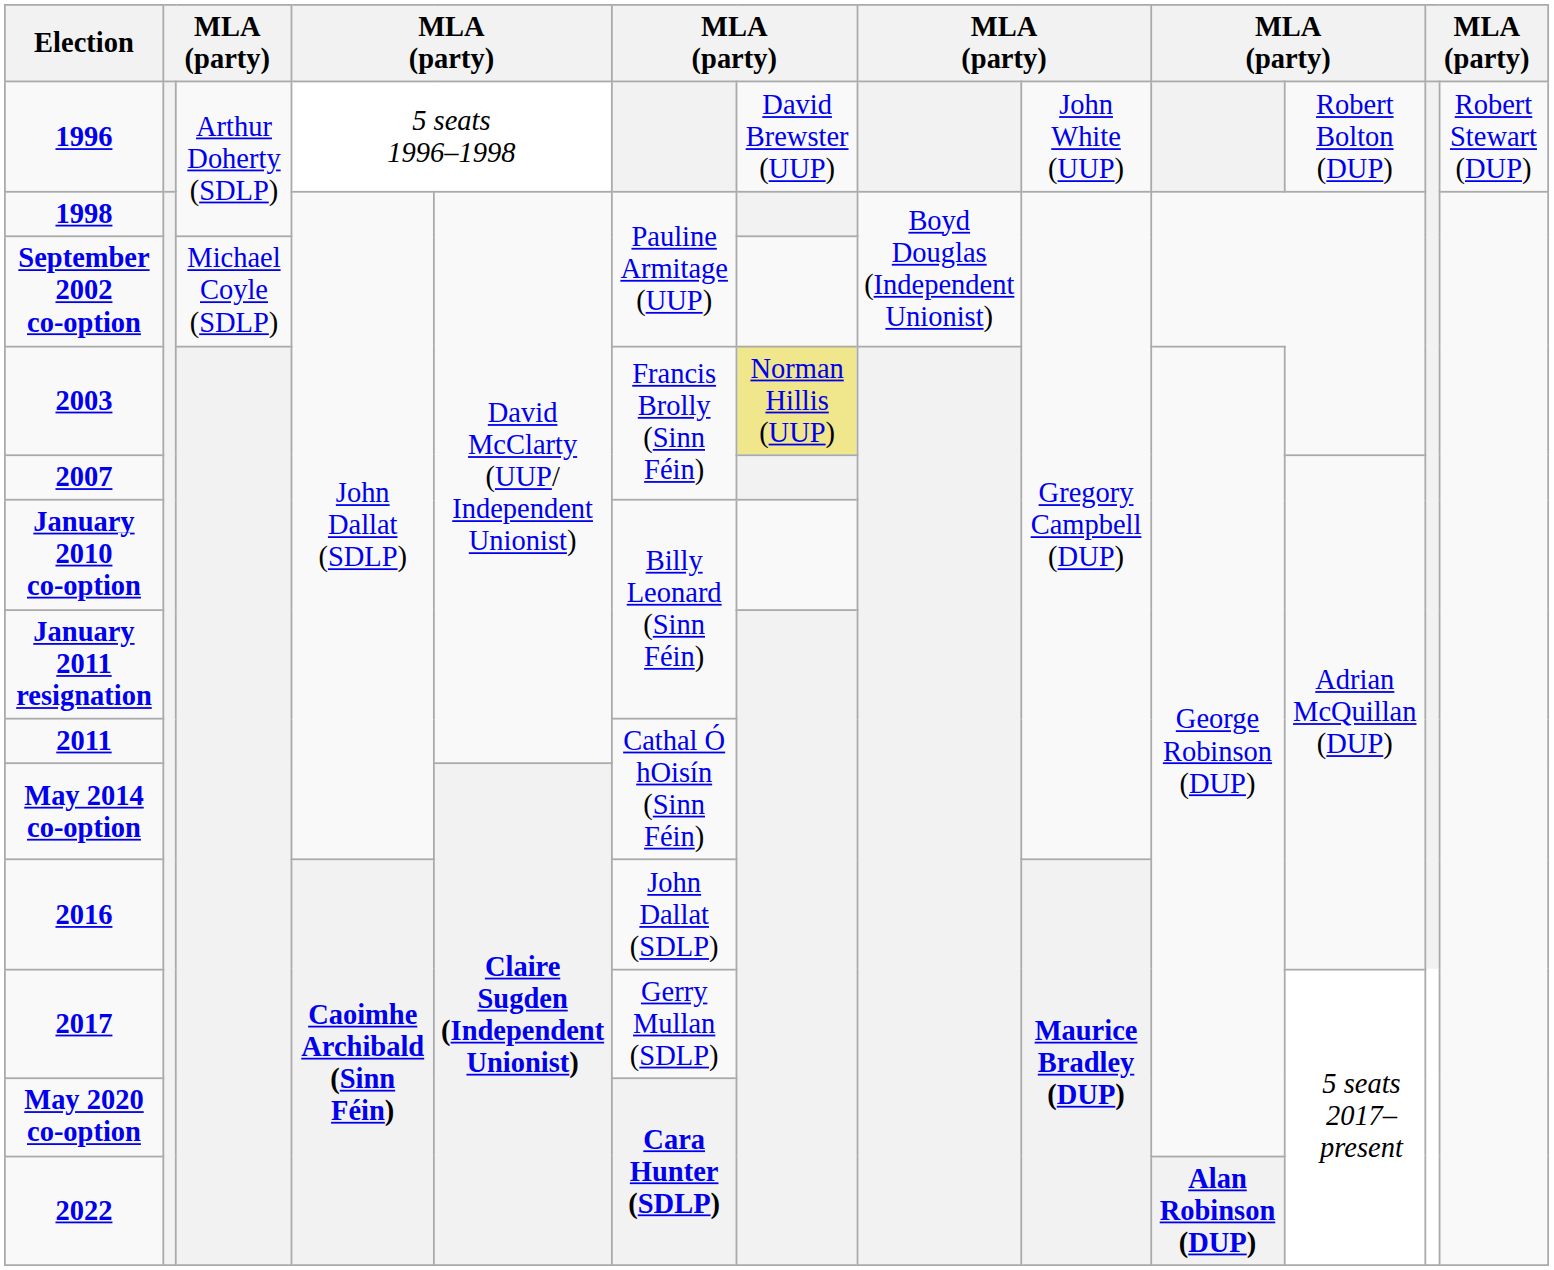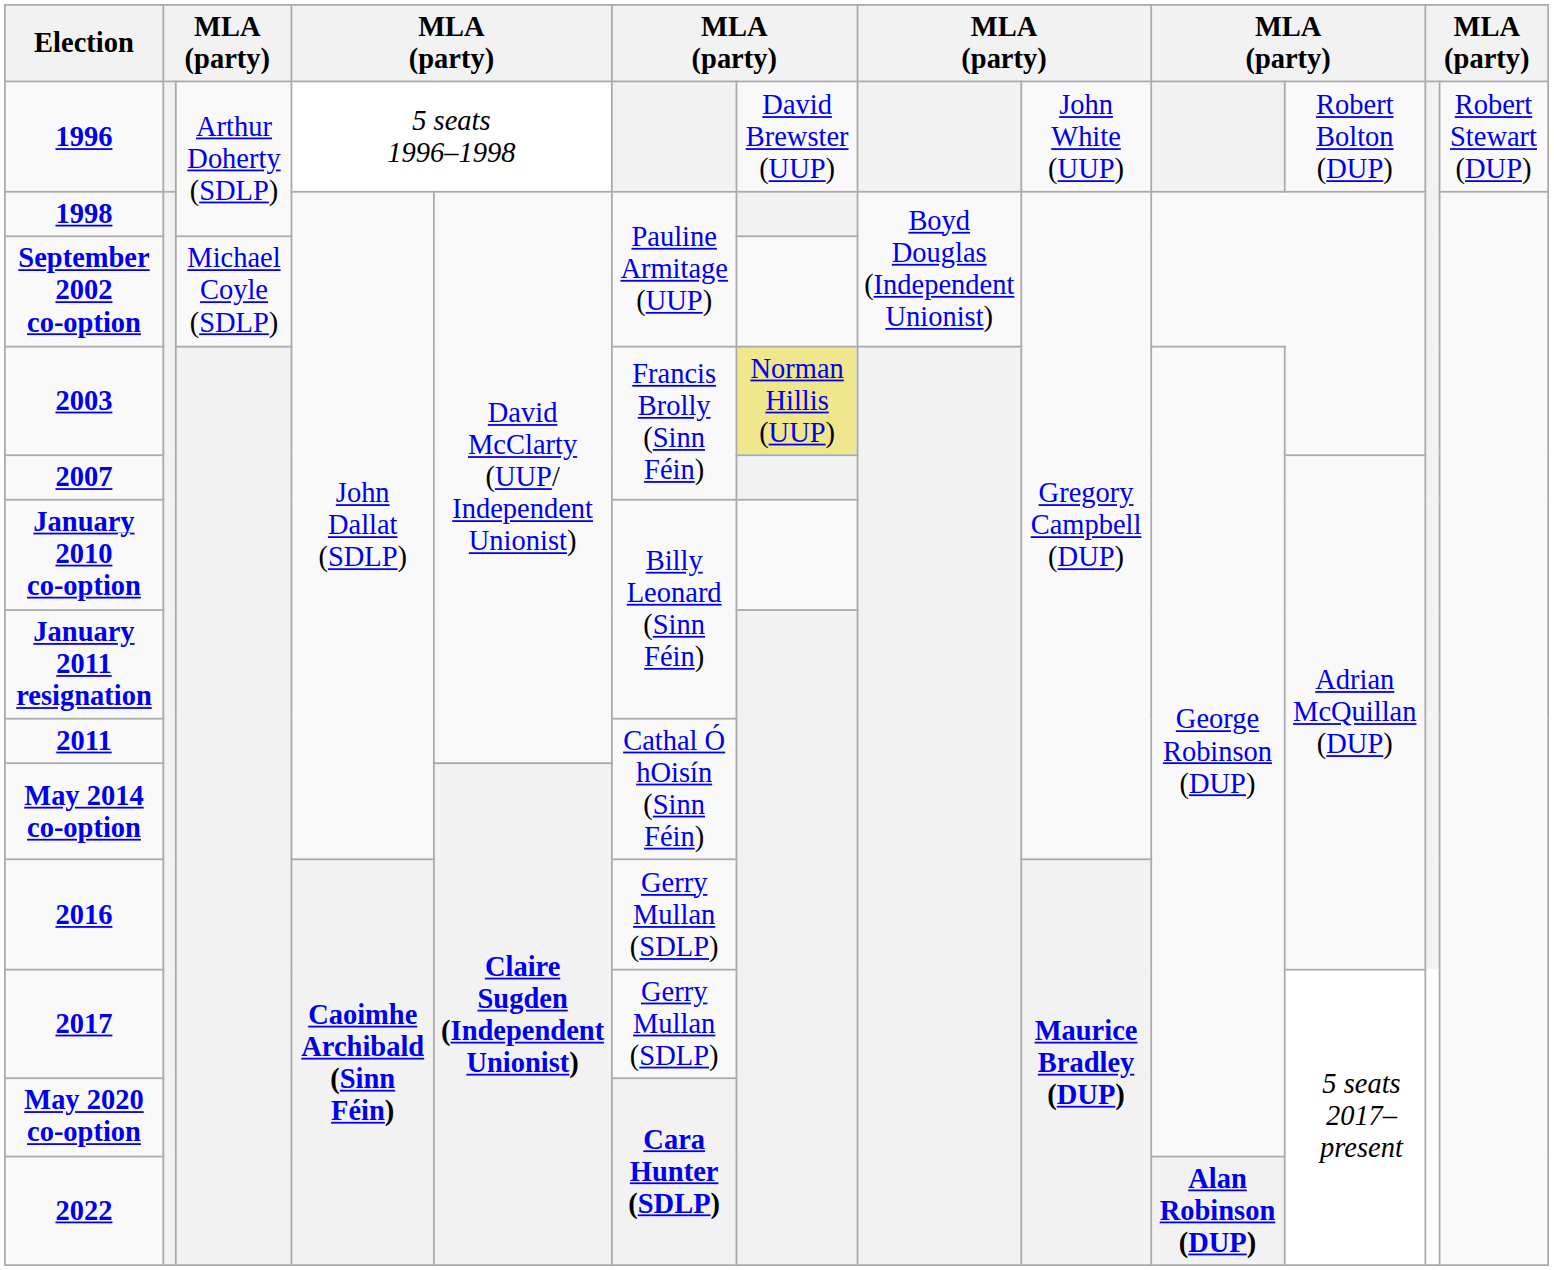(674, 914) John Dallat (SDLP) -> (674, 914) Gerry Mullan (SDLP)
